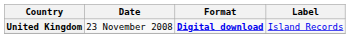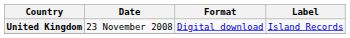(220, 26) bold -> (220, 26) normal
